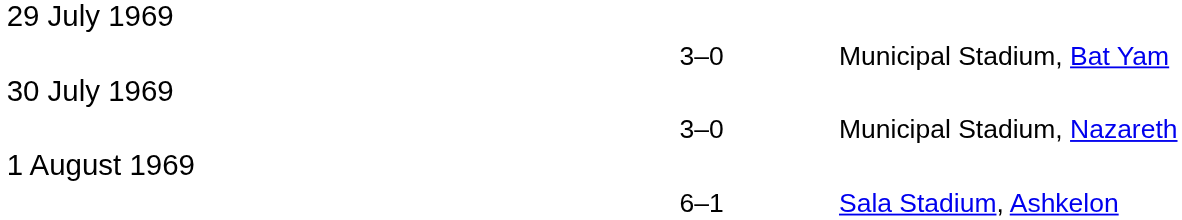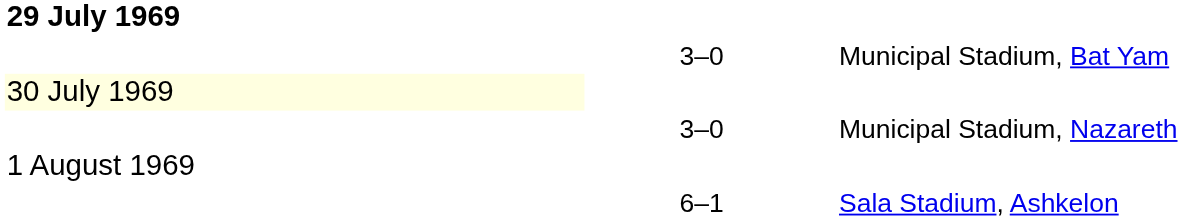(90, 16) normal -> (93, 16) bold
(90, 91) no background -> (90, 91) lightyellow background
